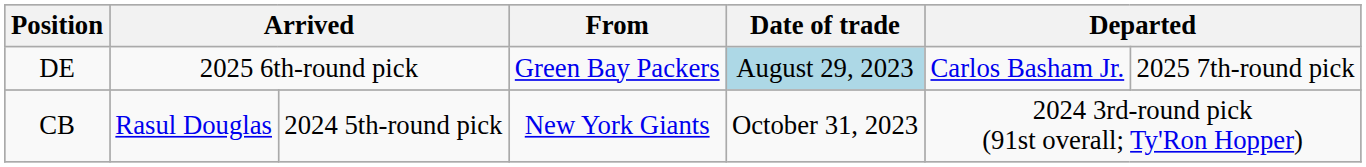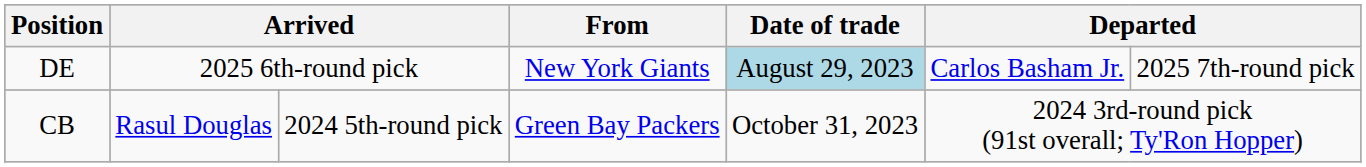(617, 68) Green Bay Packers -> (617, 68) New York Giants
(617, 125) New York Giants -> (617, 125) Green Bay Packers
